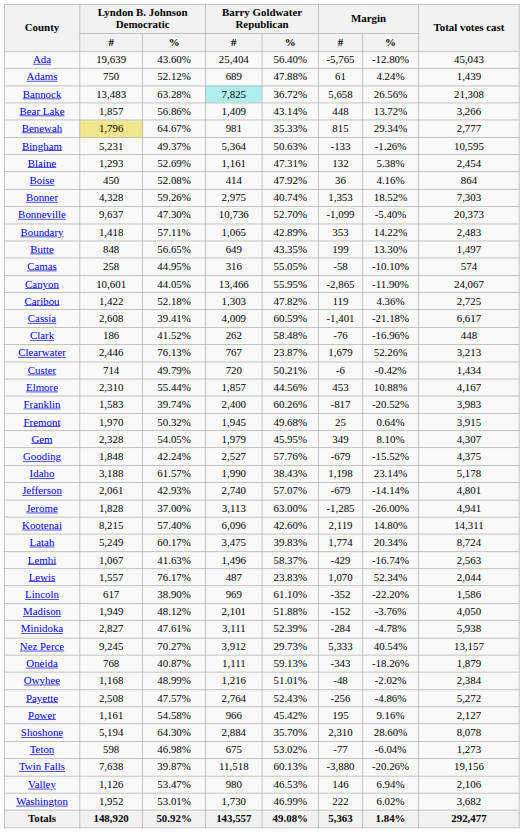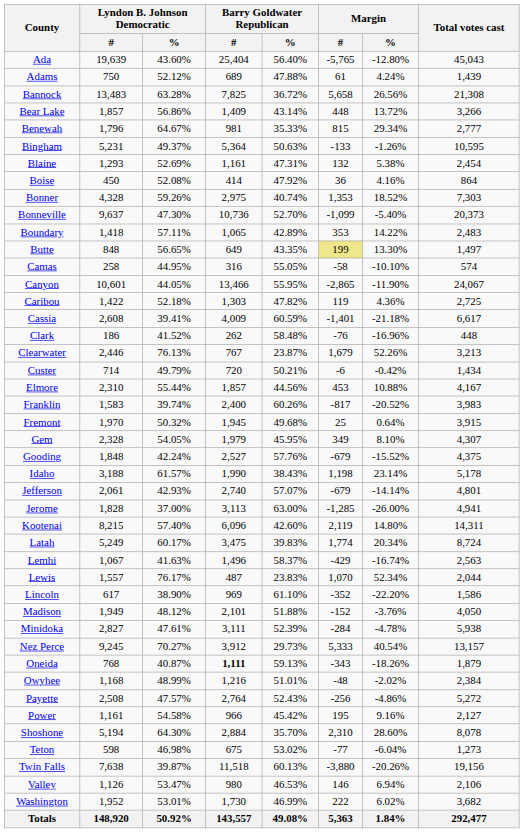(234, 94) paleturquoise background -> (234, 94) no background
(111, 128) khaki background -> (111, 128) no background
(341, 249) no background -> (341, 249) khaki background
(234, 663) normal -> (234, 663) bold
